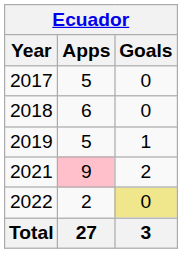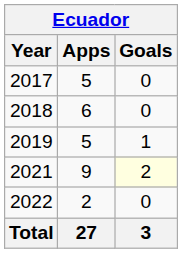(86, 171) pink background -> (86, 171) no background
(146, 171) no background -> (146, 171) lightyellow background
(146, 202) khaki background -> (146, 202) no background
